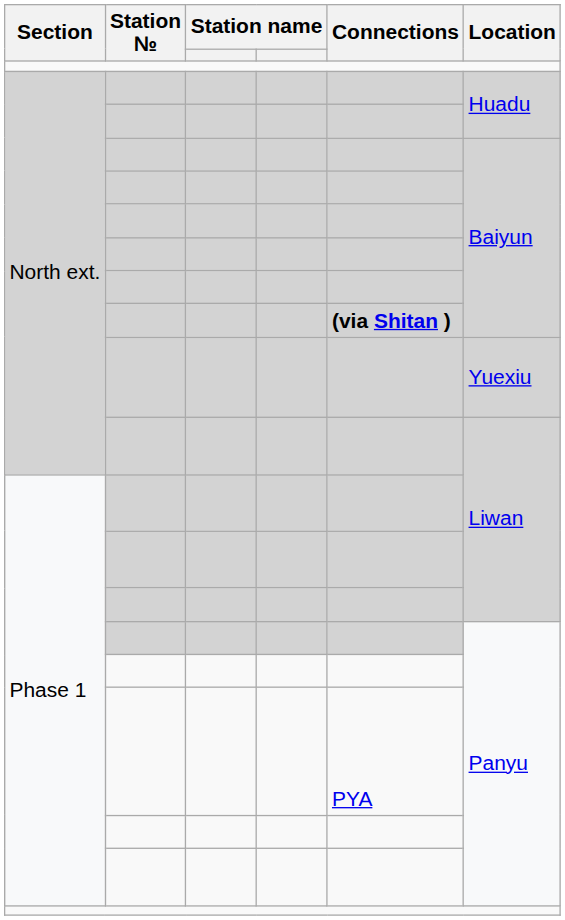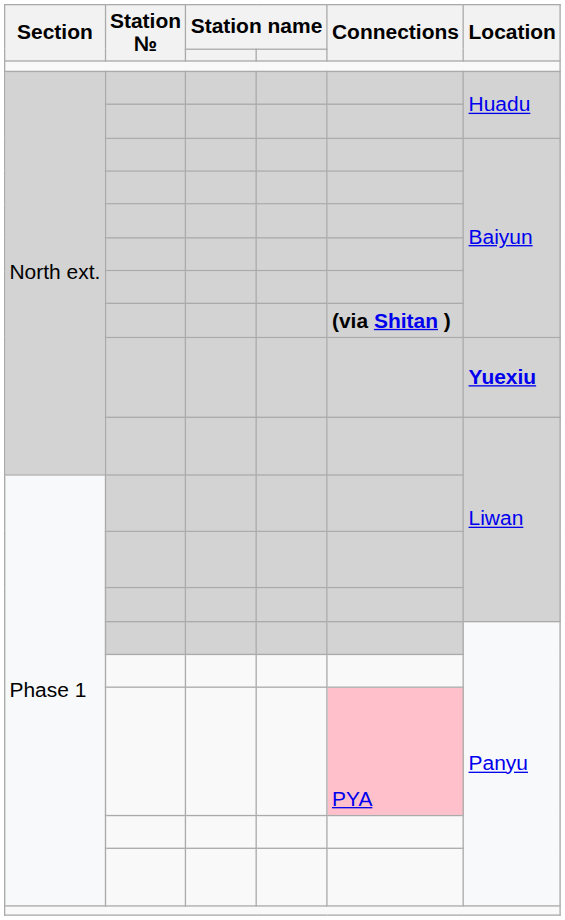(500, 377) normal -> (502, 377) bold
(352, 798) no background -> (352, 798) pink background
